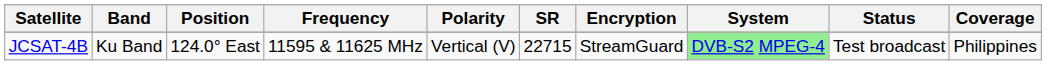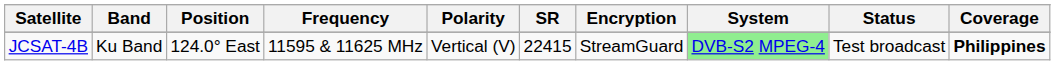(548, 46) 22715 -> (548, 46) 22415
(995, 46) normal -> (999, 46) bold
